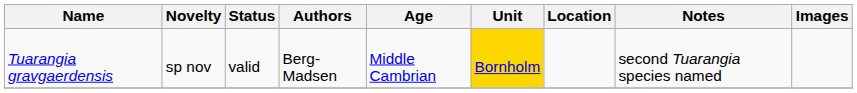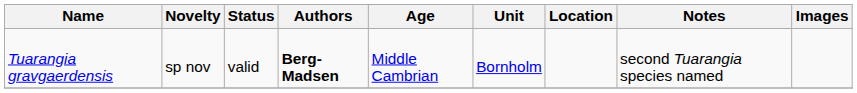(310, 66) normal -> (310, 66) bold
(507, 66) gold background -> (509, 66) no background
